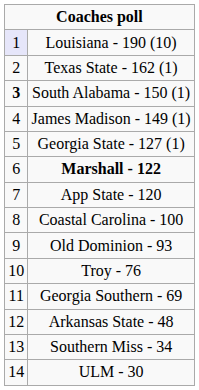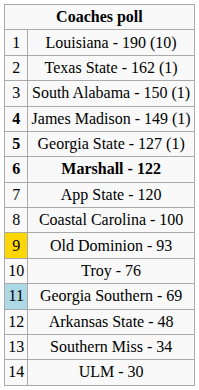(16, 42) lavender background -> (16, 42) no background
(16, 93) bold -> (16, 93) normal
(16, 118) normal -> (16, 118) bold
(16, 144) normal -> (16, 144) bold
(16, 169) normal -> (16, 169) bold
(16, 245) no background -> (16, 245) gold background
(16, 296) no background -> (16, 296) lightblue background
